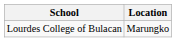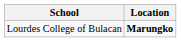(148, 28) normal -> (150, 28) bold
